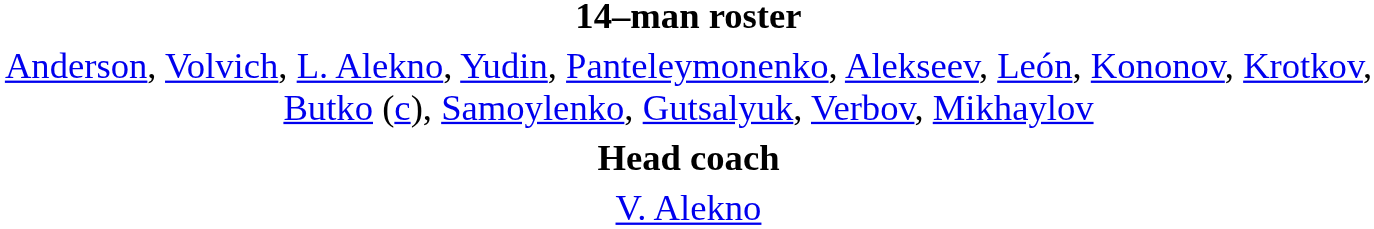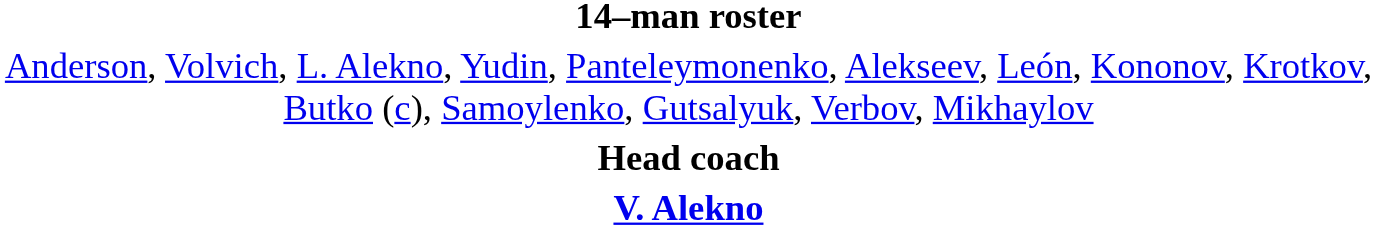(688, 208) normal -> (688, 208) bold
